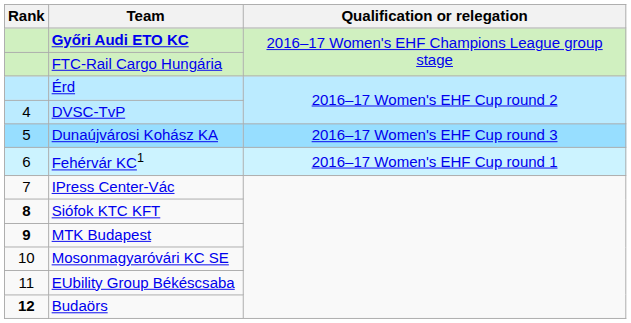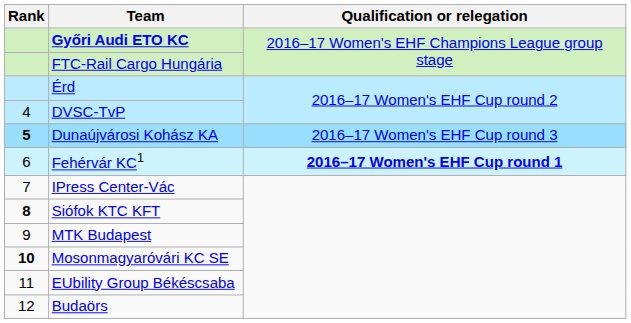(26, 135) normal -> (26, 135) bold
(435, 161) normal -> (435, 161) bold
(26, 235) bold -> (26, 235) normal
(26, 259) normal -> (26, 259) bold
(26, 306) bold -> (26, 306) normal
